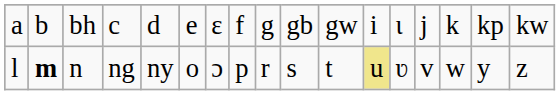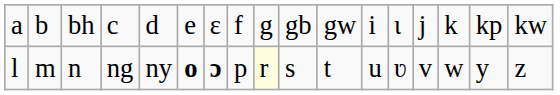(46, 67) bold -> (45, 67) normal
(192, 67) normal -> (191, 67) bold
(217, 67) normal -> (216, 67) bold
(265, 67) no background -> (264, 67) lightyellow background
(377, 67) khaki background -> (375, 67) no background
